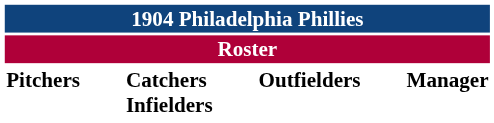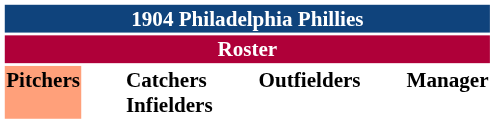(43, 79) no background -> (43, 79) lightsalmon background
